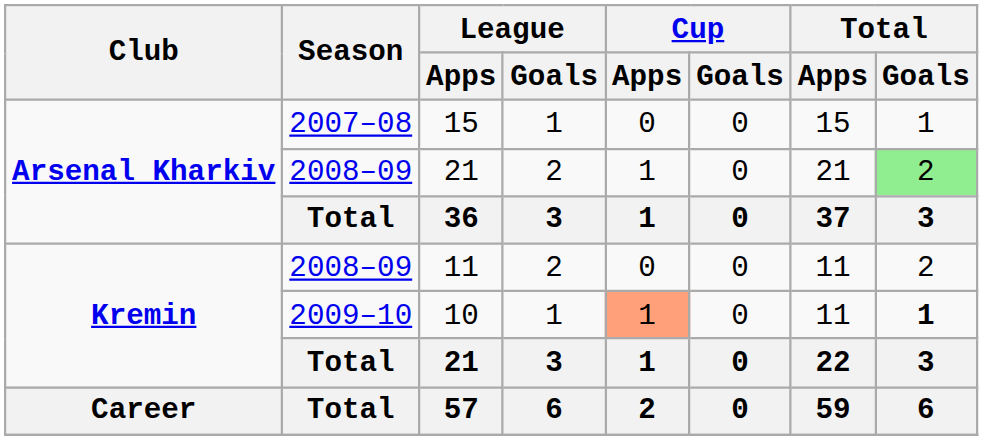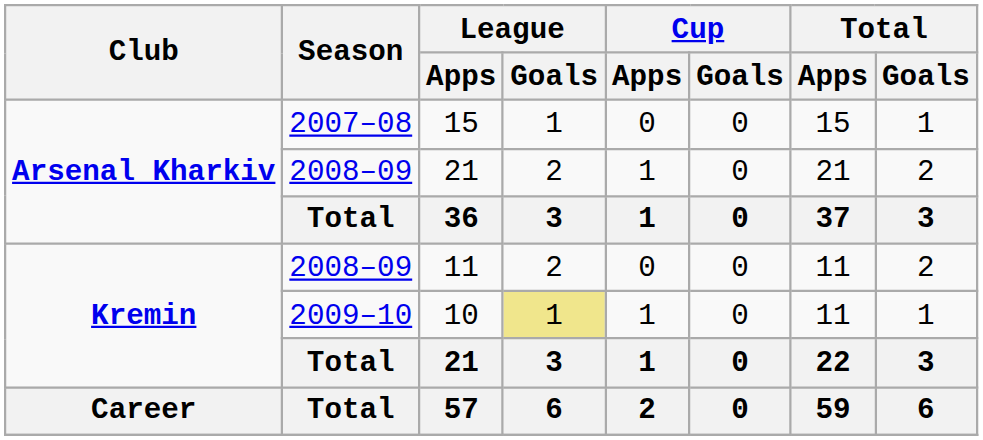(926, 172) lightgreen background -> (926, 172) no background
(554, 315) no background -> (554, 315) khaki background
(647, 315) lightsalmon background -> (647, 315) no background
(926, 315) bold -> (926, 315) normal
